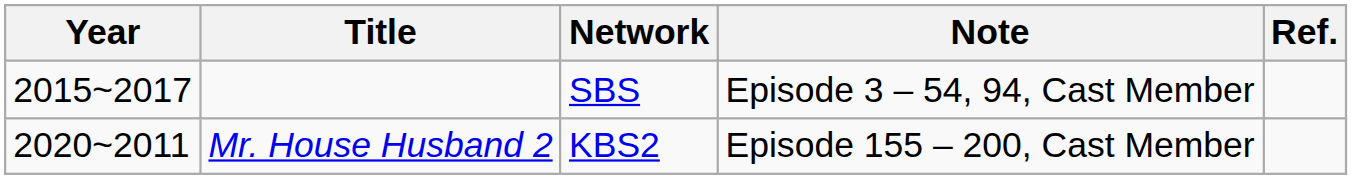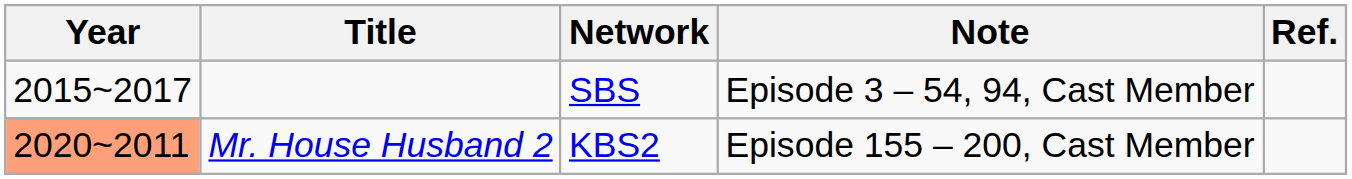(101, 145) no background -> (101, 145) lightsalmon background
